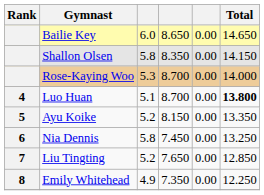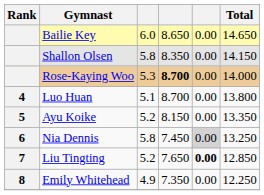(175, 76) normal -> (175, 76) bold
(240, 97) bold -> (240, 97) normal
(206, 138) no background -> (206, 138) lightgrey background
(206, 158) normal -> (206, 158) bold
